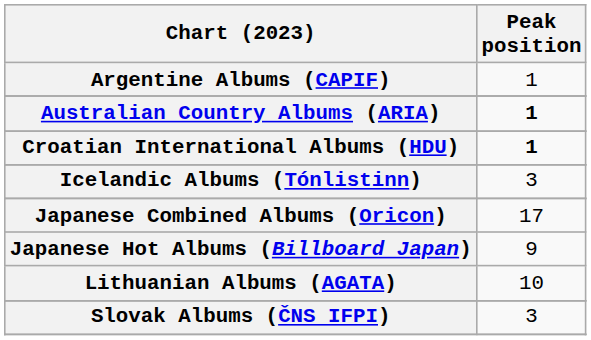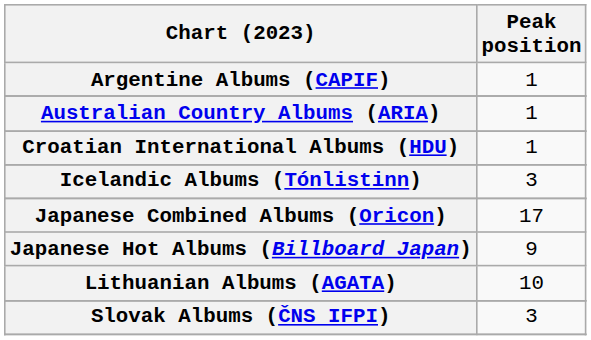(531, 114) bold -> (531, 114) normal
(531, 147) bold -> (531, 147) normal
